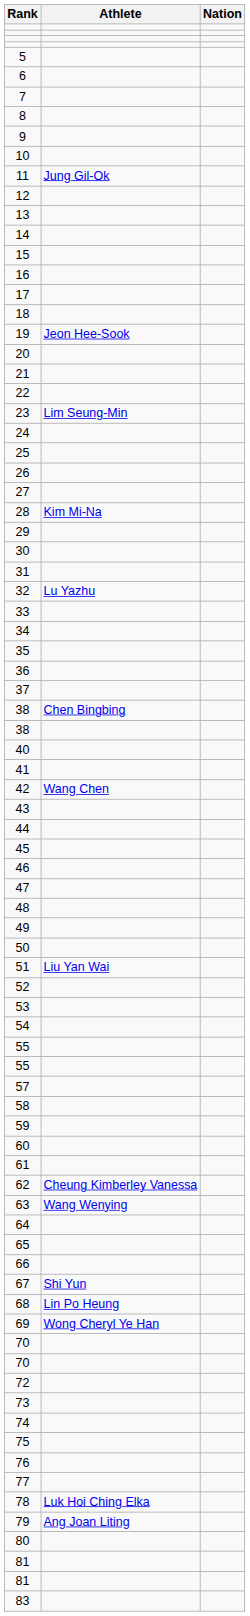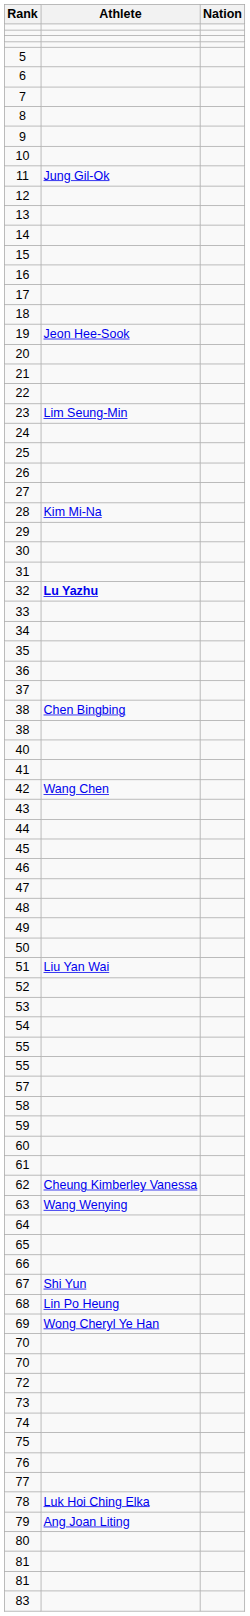(69, 591) normal -> (71, 591) bold
